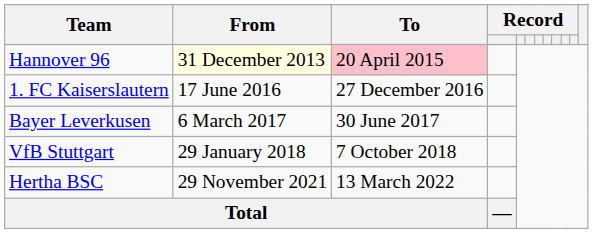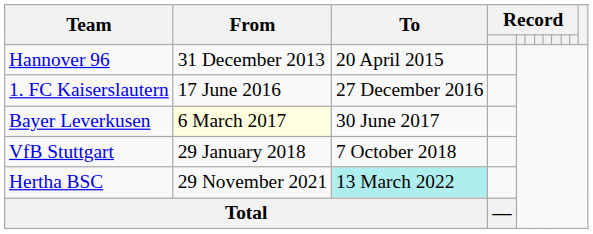(251, 59) lightyellow background -> (251, 59) no background
(390, 59) pink background -> (390, 59) no background
(232, 120) no background -> (232, 120) lightyellow background
(395, 182) no background -> (395, 182) paleturquoise background
